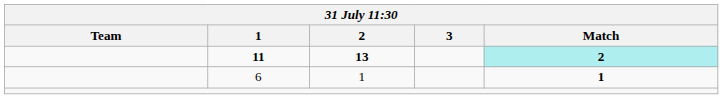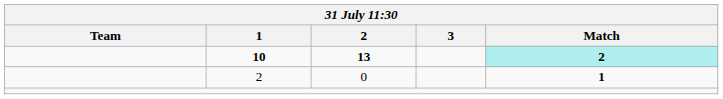(258, 56) 11 -> (259, 56) 10
(258, 77) 6 -> (259, 77) 2
(362, 77) 1 -> (364, 77) 0
